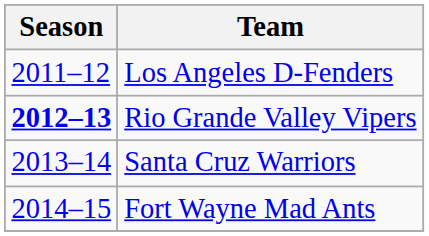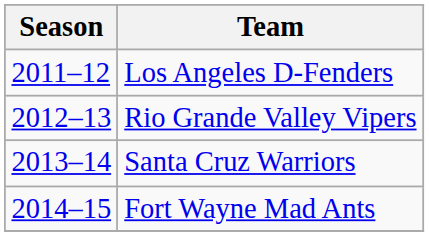(61, 117) bold -> (61, 117) normal
